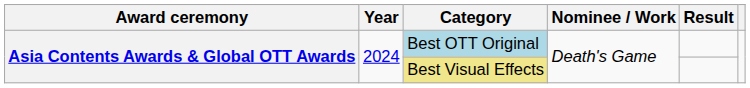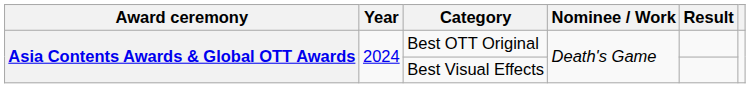(473, 43) lightblue background -> (473, 43) no background
(476, 69) khaki background -> (476, 69) no background
